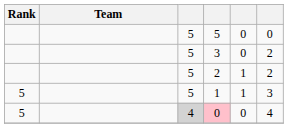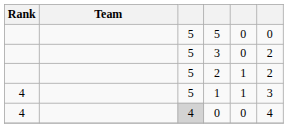(22, 93) 5 -> (22, 93) 4
(22, 113) 5 -> (22, 113) 4
(217, 113) pink background -> (217, 113) no background
